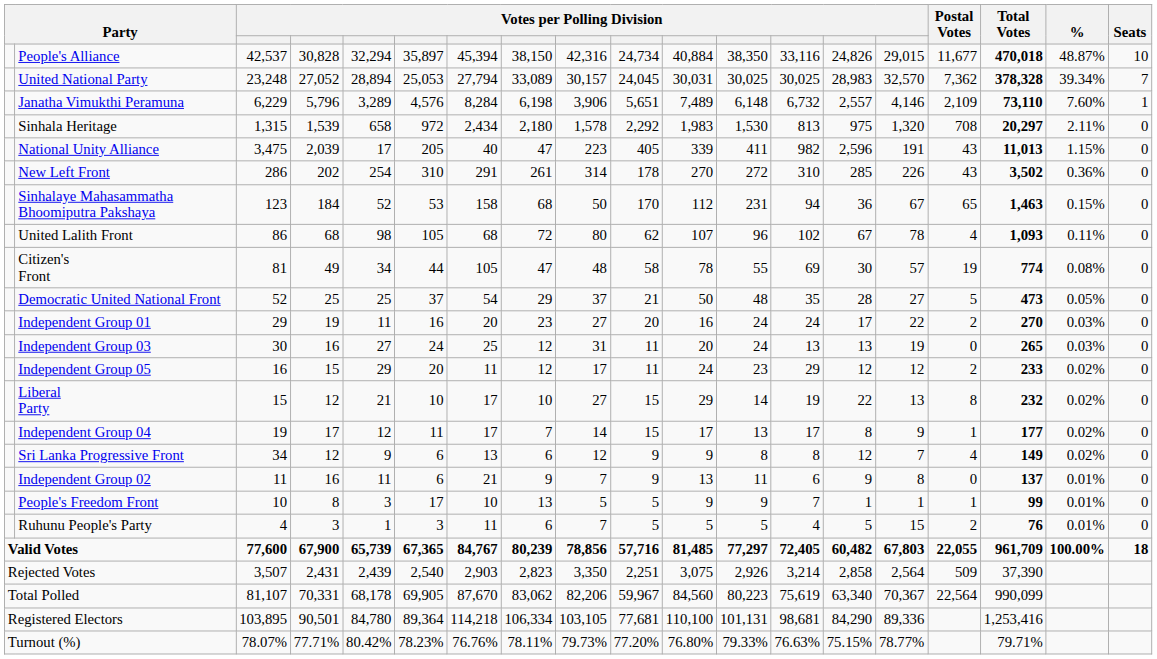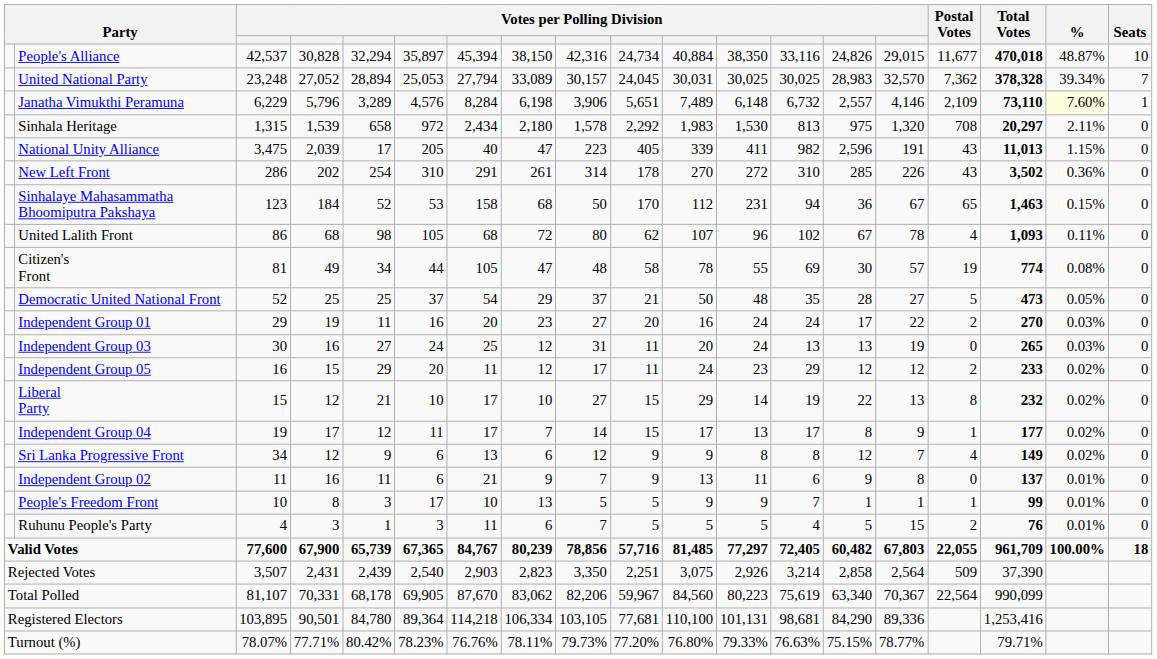(1086, 102) no background -> (1086, 102) lightyellow background
